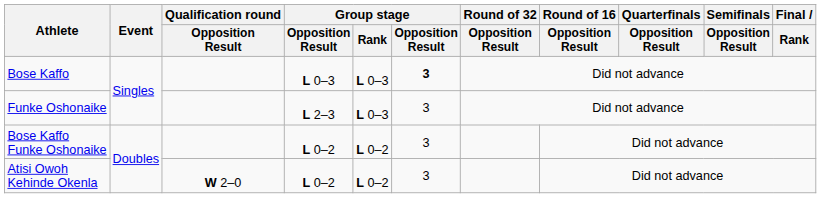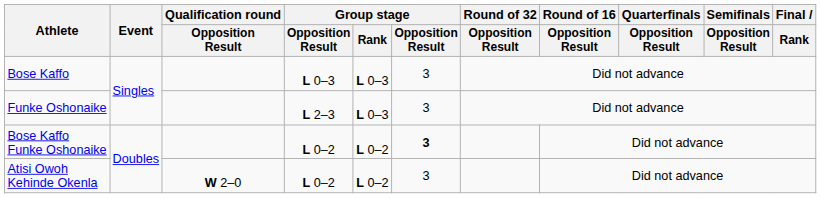(426, 74) bold -> (426, 74) normal
(426, 142) normal -> (426, 142) bold
